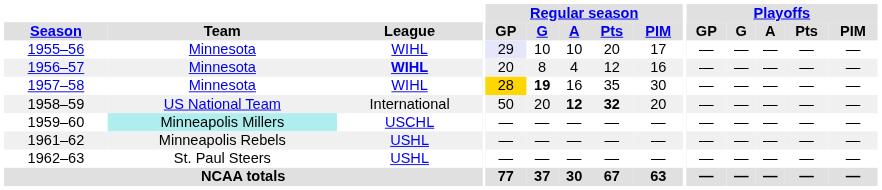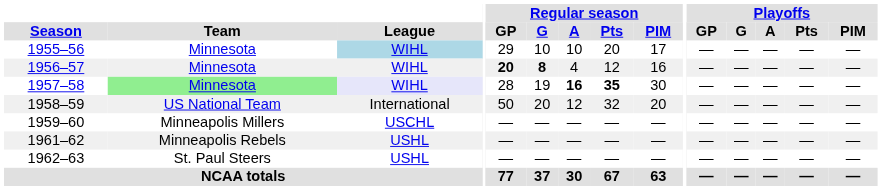(410, 49) no background -> (410, 49) lightblue background
(506, 49) lavender background -> (506, 49) no background
(410, 67) bold -> (410, 67) normal
(506, 67) normal -> (506, 67) bold
(542, 67) normal -> (542, 67) bold
(222, 85) no background -> (222, 85) lightgreen background
(410, 85) no background -> (410, 85) lavender background
(506, 85) gold background -> (506, 85) no background
(542, 85) bold -> (542, 85) normal
(574, 85) normal -> (574, 85) bold
(612, 85) normal -> (612, 85) bold
(574, 104) bold -> (574, 104) normal
(612, 104) bold -> (612, 104) normal
(222, 122) paleturquoise background -> (222, 122) no background
